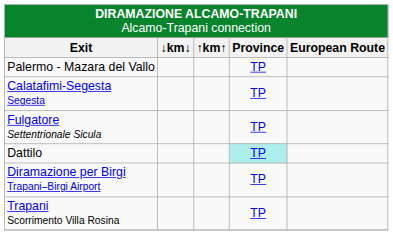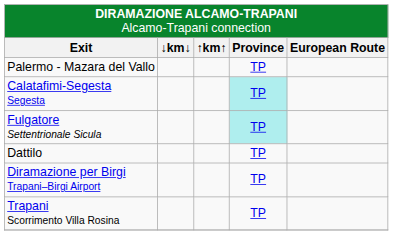(258, 93) no background -> (258, 93) paleturquoise background
(258, 127) no background -> (258, 127) paleturquoise background
(258, 153) paleturquoise background -> (258, 153) no background
